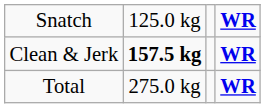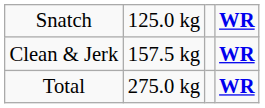(165, 53) bold -> (164, 53) normal
